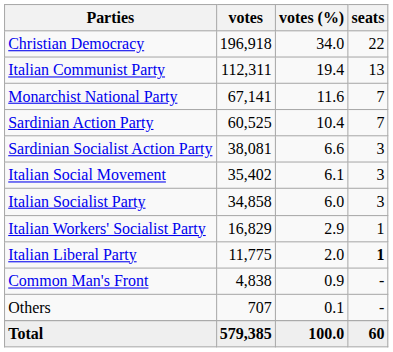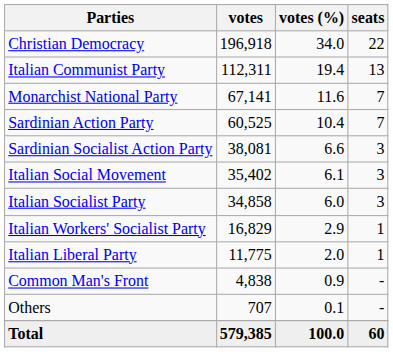(380, 254) bold -> (380, 254) normal
